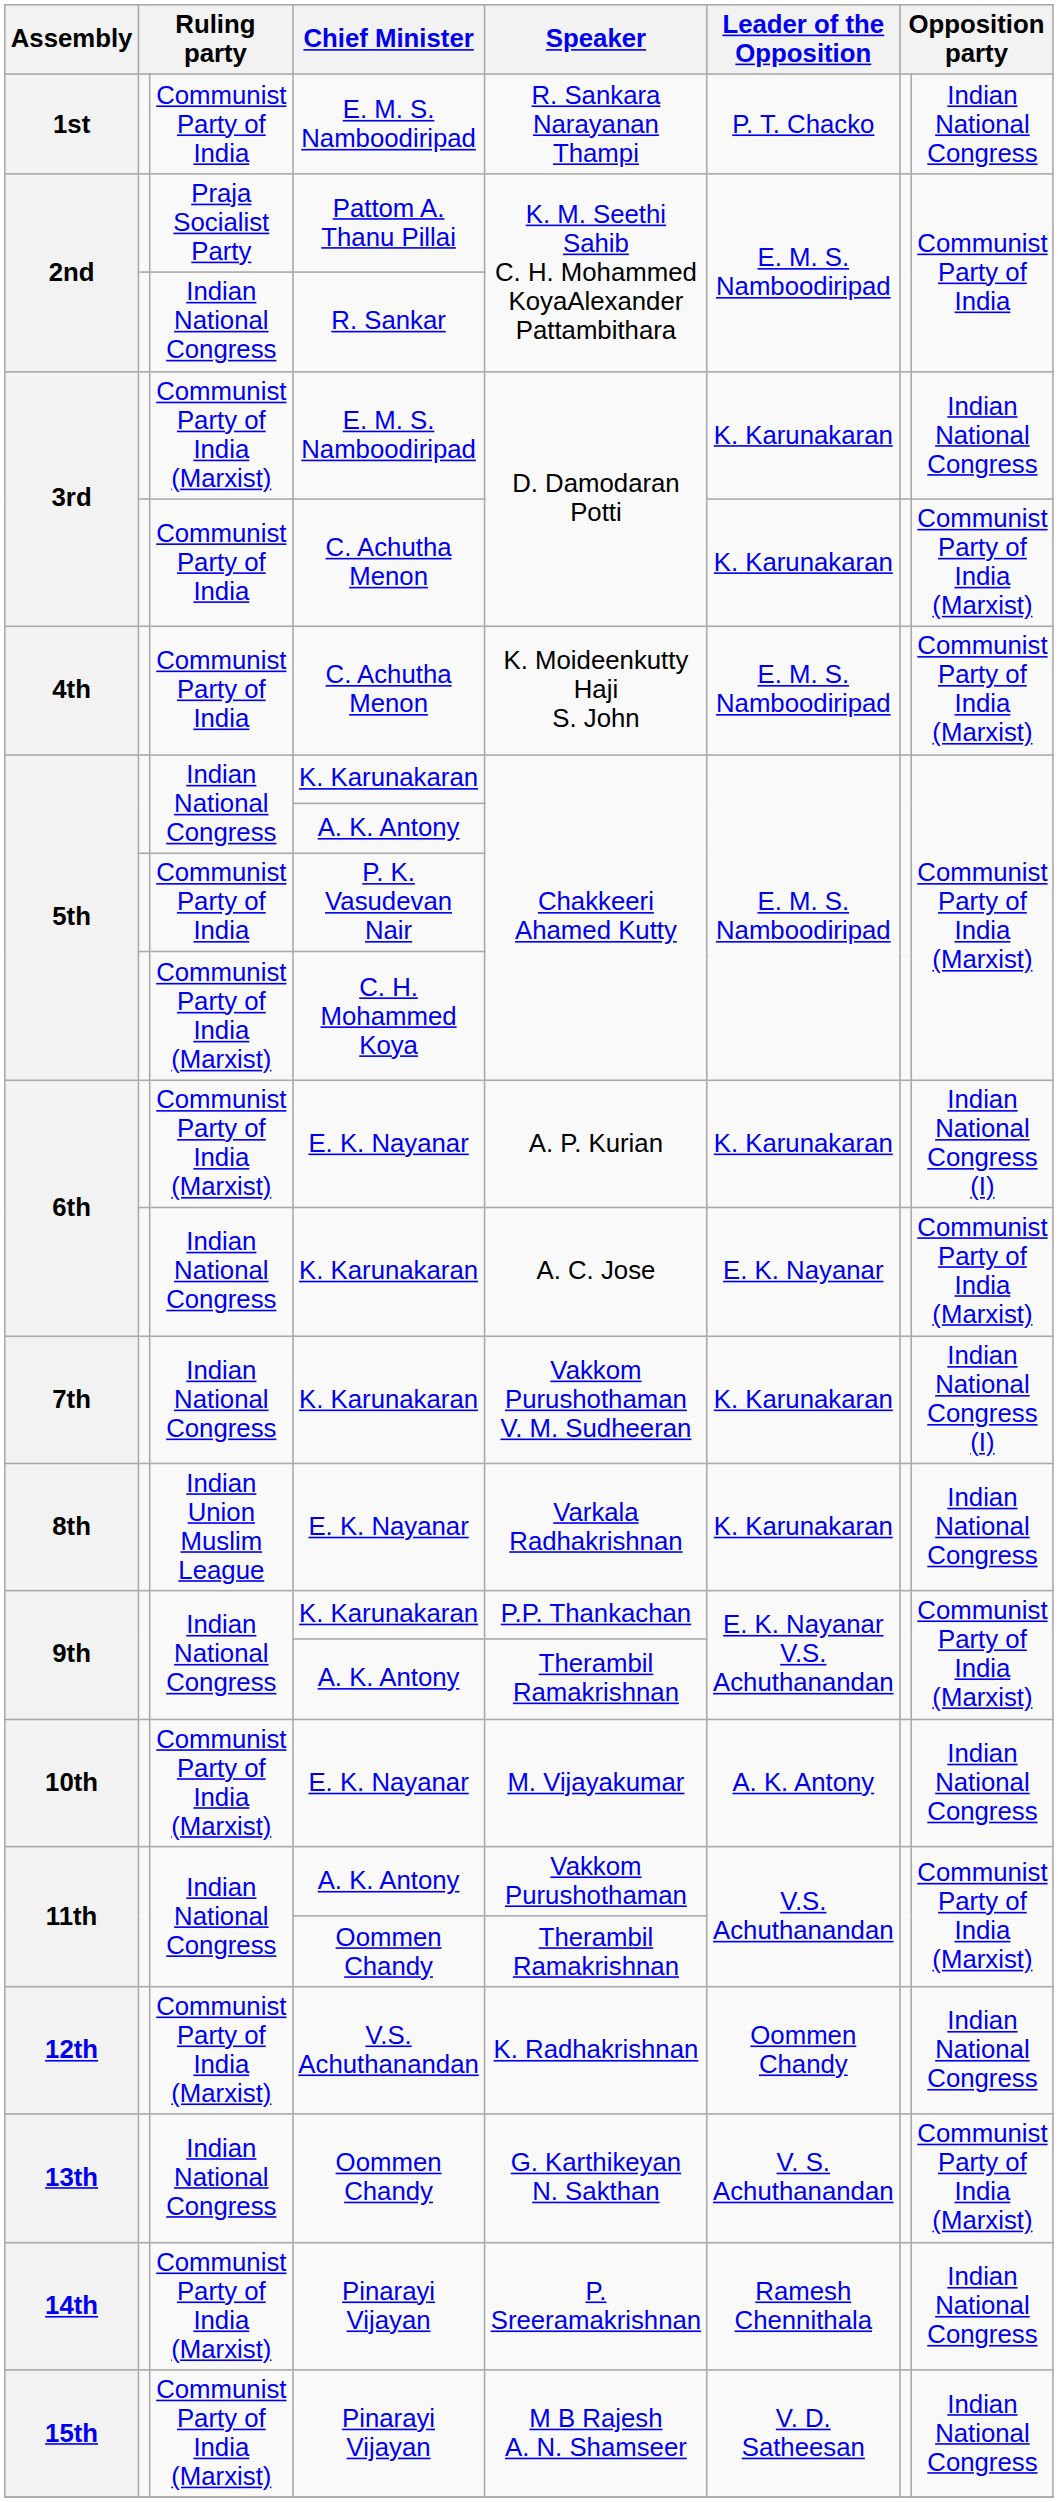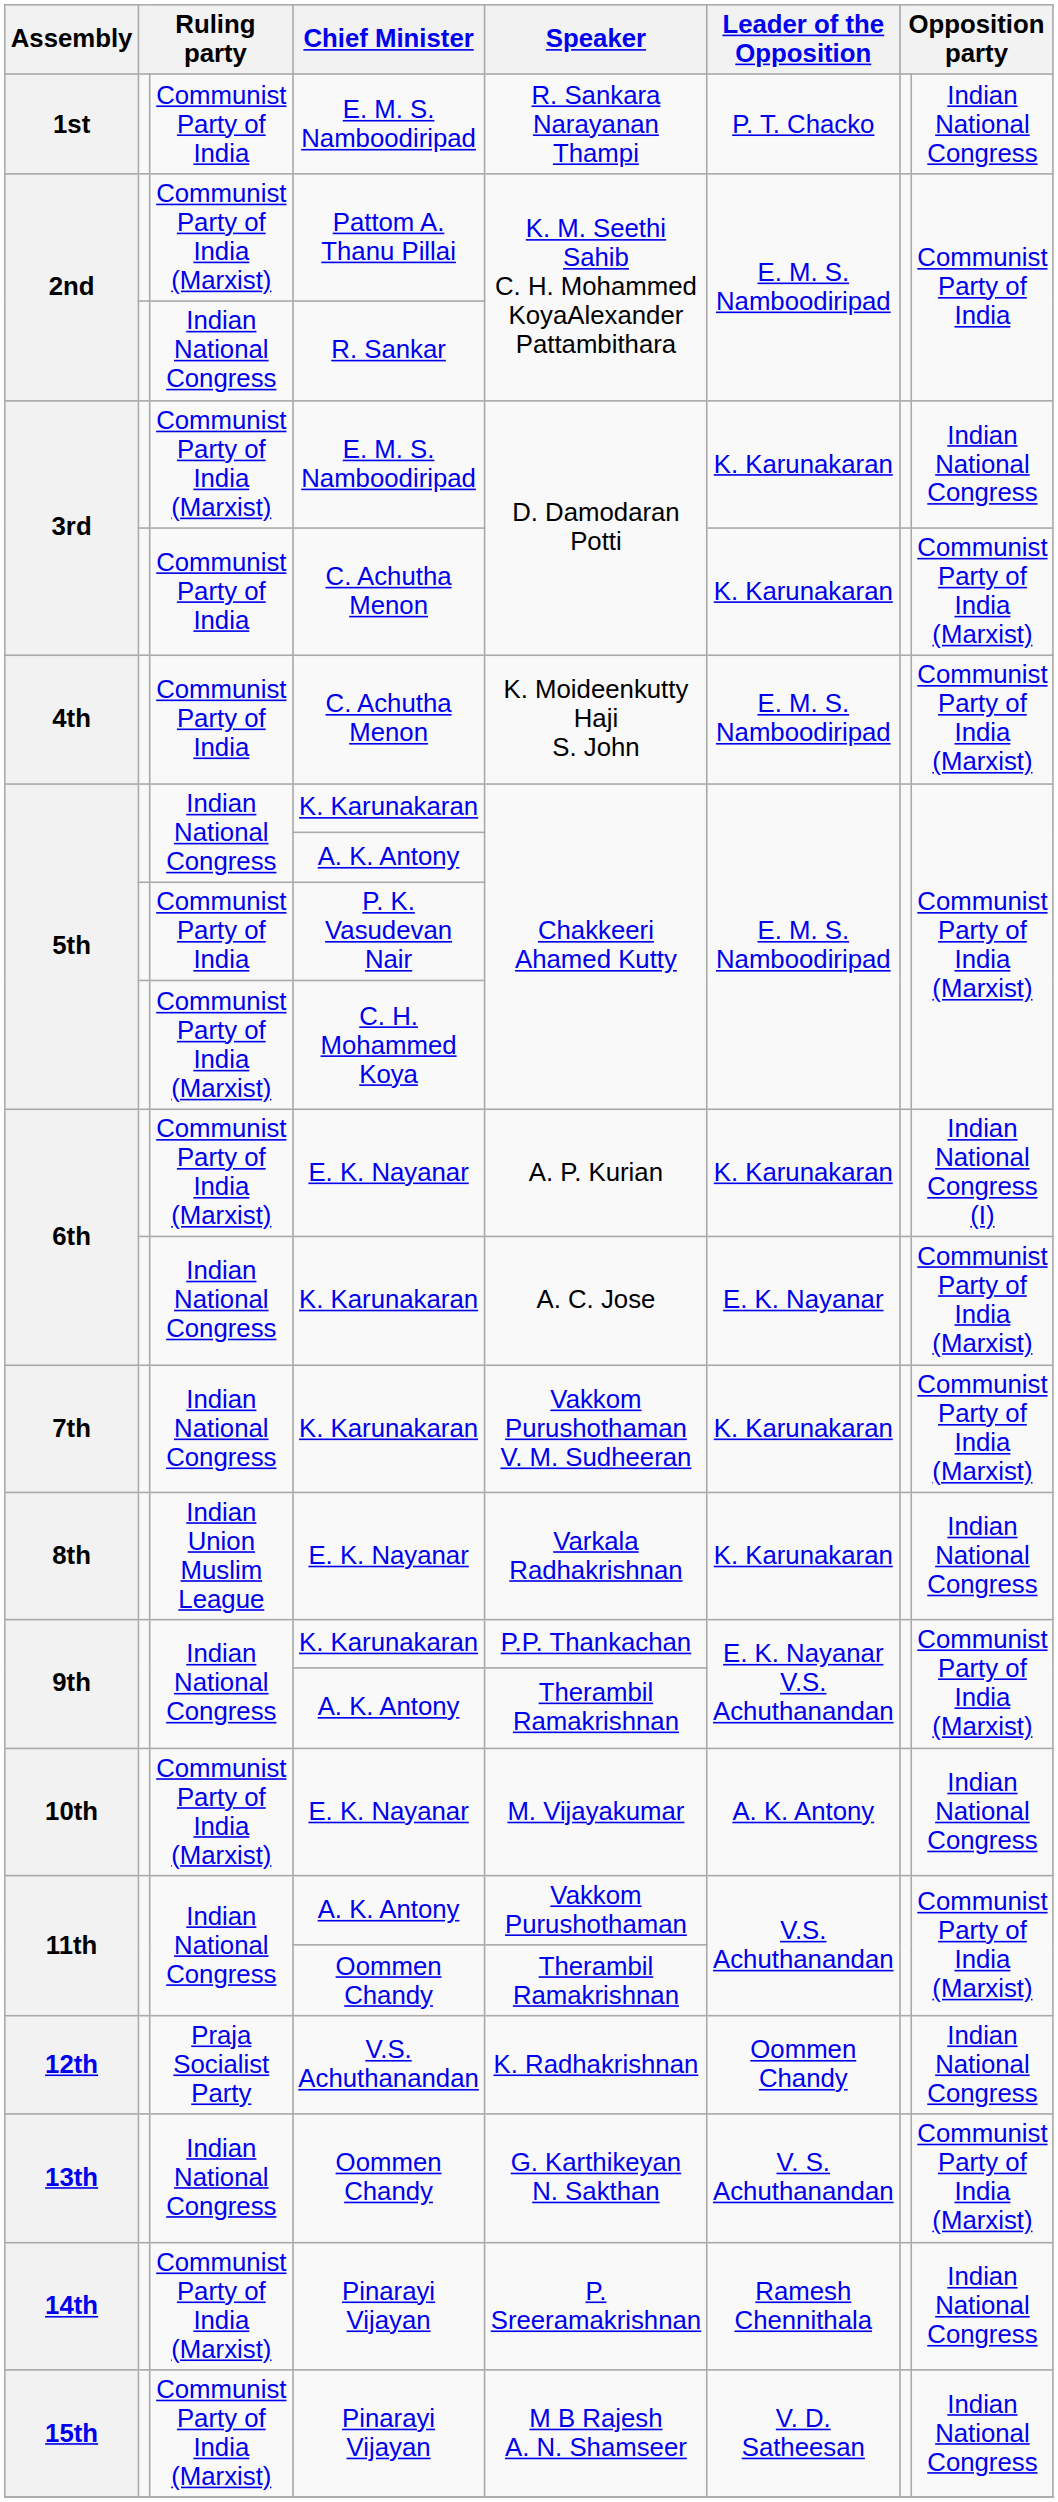(221, 222) Praja Socialist Party -> (221, 237) Communist Party of India (Marxist)
(982, 1399) Indian National Congress (I) -> (982, 1428) Communist Party of India (Marxist)
(221, 2049) Communist Party of India (Marxist) -> (221, 2064) Praja Socialist Party
